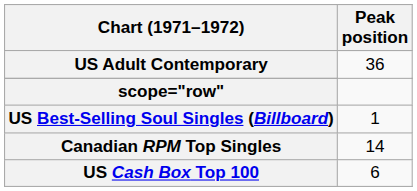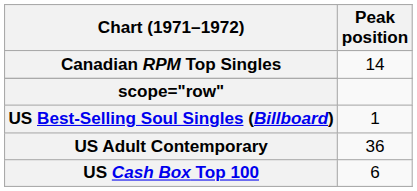rows swapped: (171, 145) <-> (171, 64)
